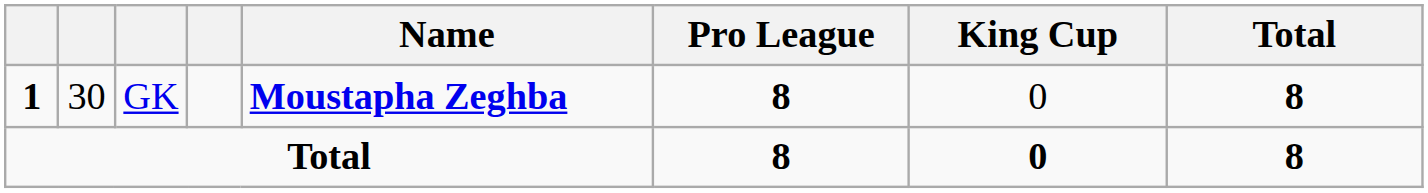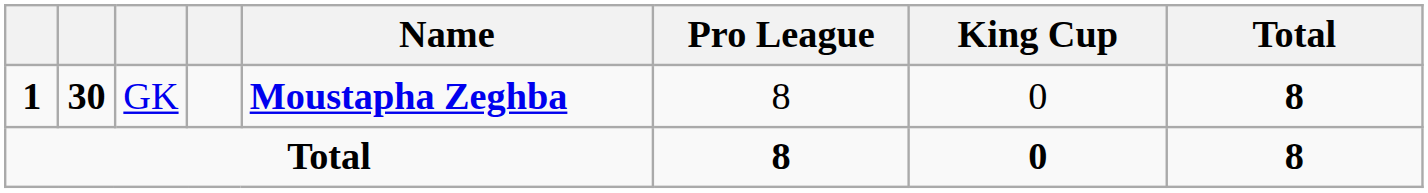(87, 95) normal -> (87, 95) bold
(781, 95) bold -> (781, 95) normal
